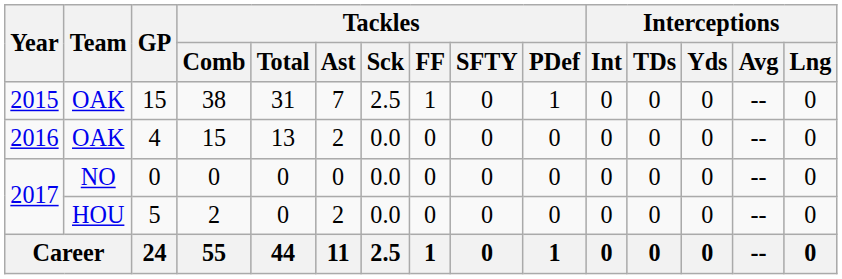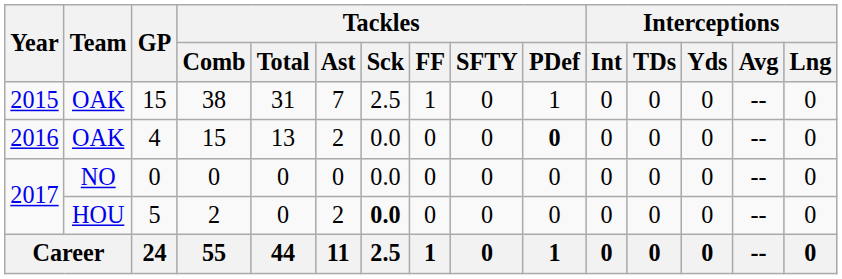(554, 138) normal -> (554, 138) bold
(385, 215) normal -> (385, 215) bold
